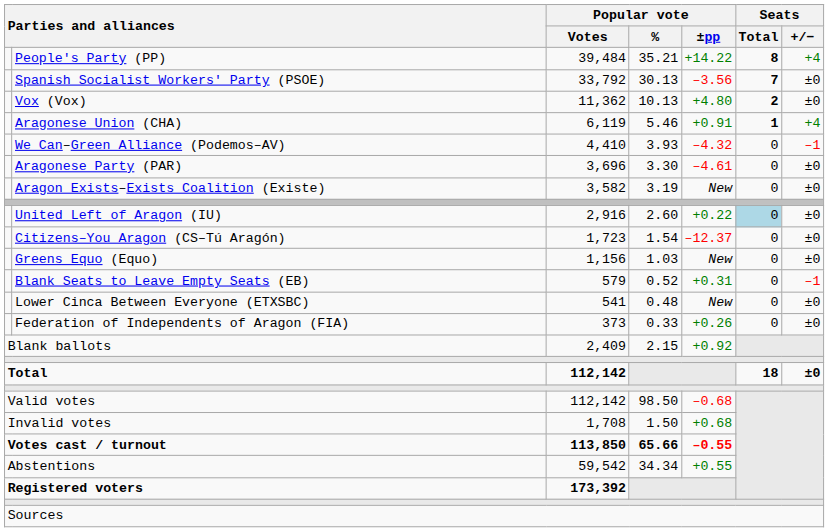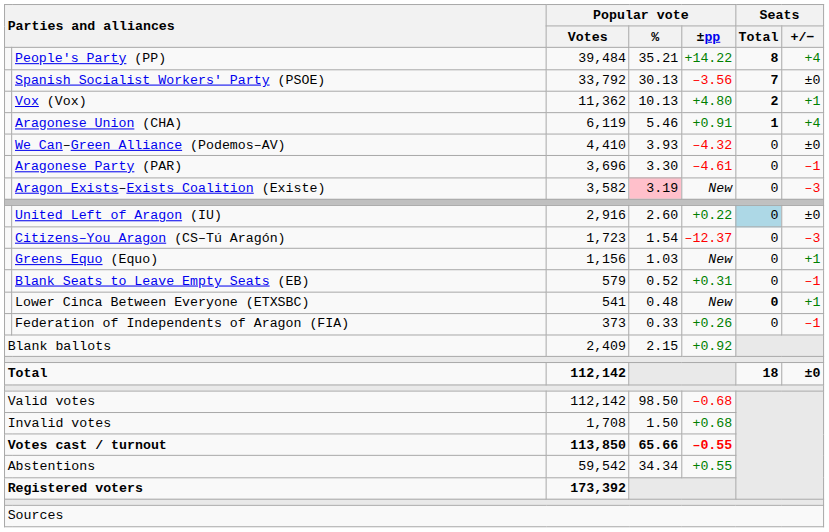(812, 102) ±0 -> (812, 102) +1
(812, 145) –1 -> (812, 145) ±0
(812, 167) ±0 -> (812, 167) –1
(662, 188) no background -> (662, 188) pink background
(812, 188) ±0 -> (812, 188) –3
(812, 238) ±0 -> (812, 238) –3
(812, 259) ±0 -> (812, 259) +1
(774, 303) normal -> (774, 303) bold
(812, 303) ±0 -> (812, 303) +1
(812, 324) ±0 -> (812, 324) –1
